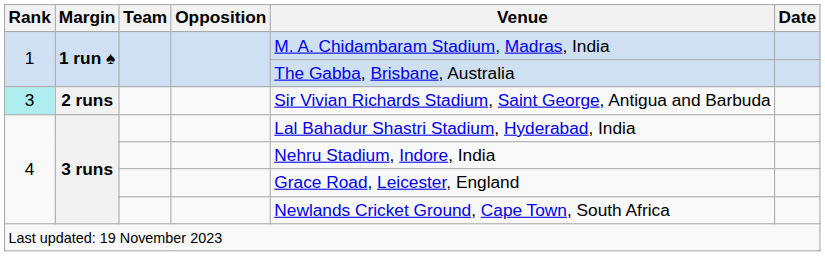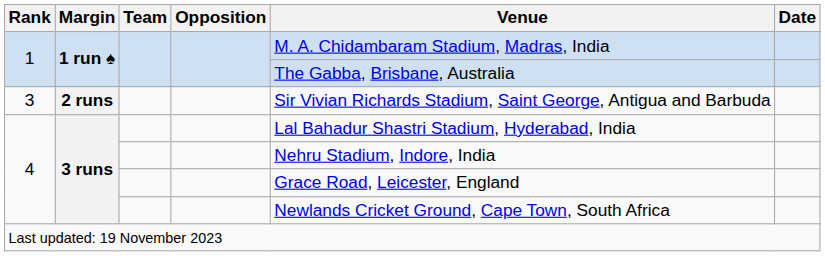(30, 100) paleturquoise background -> (30, 100) no background
